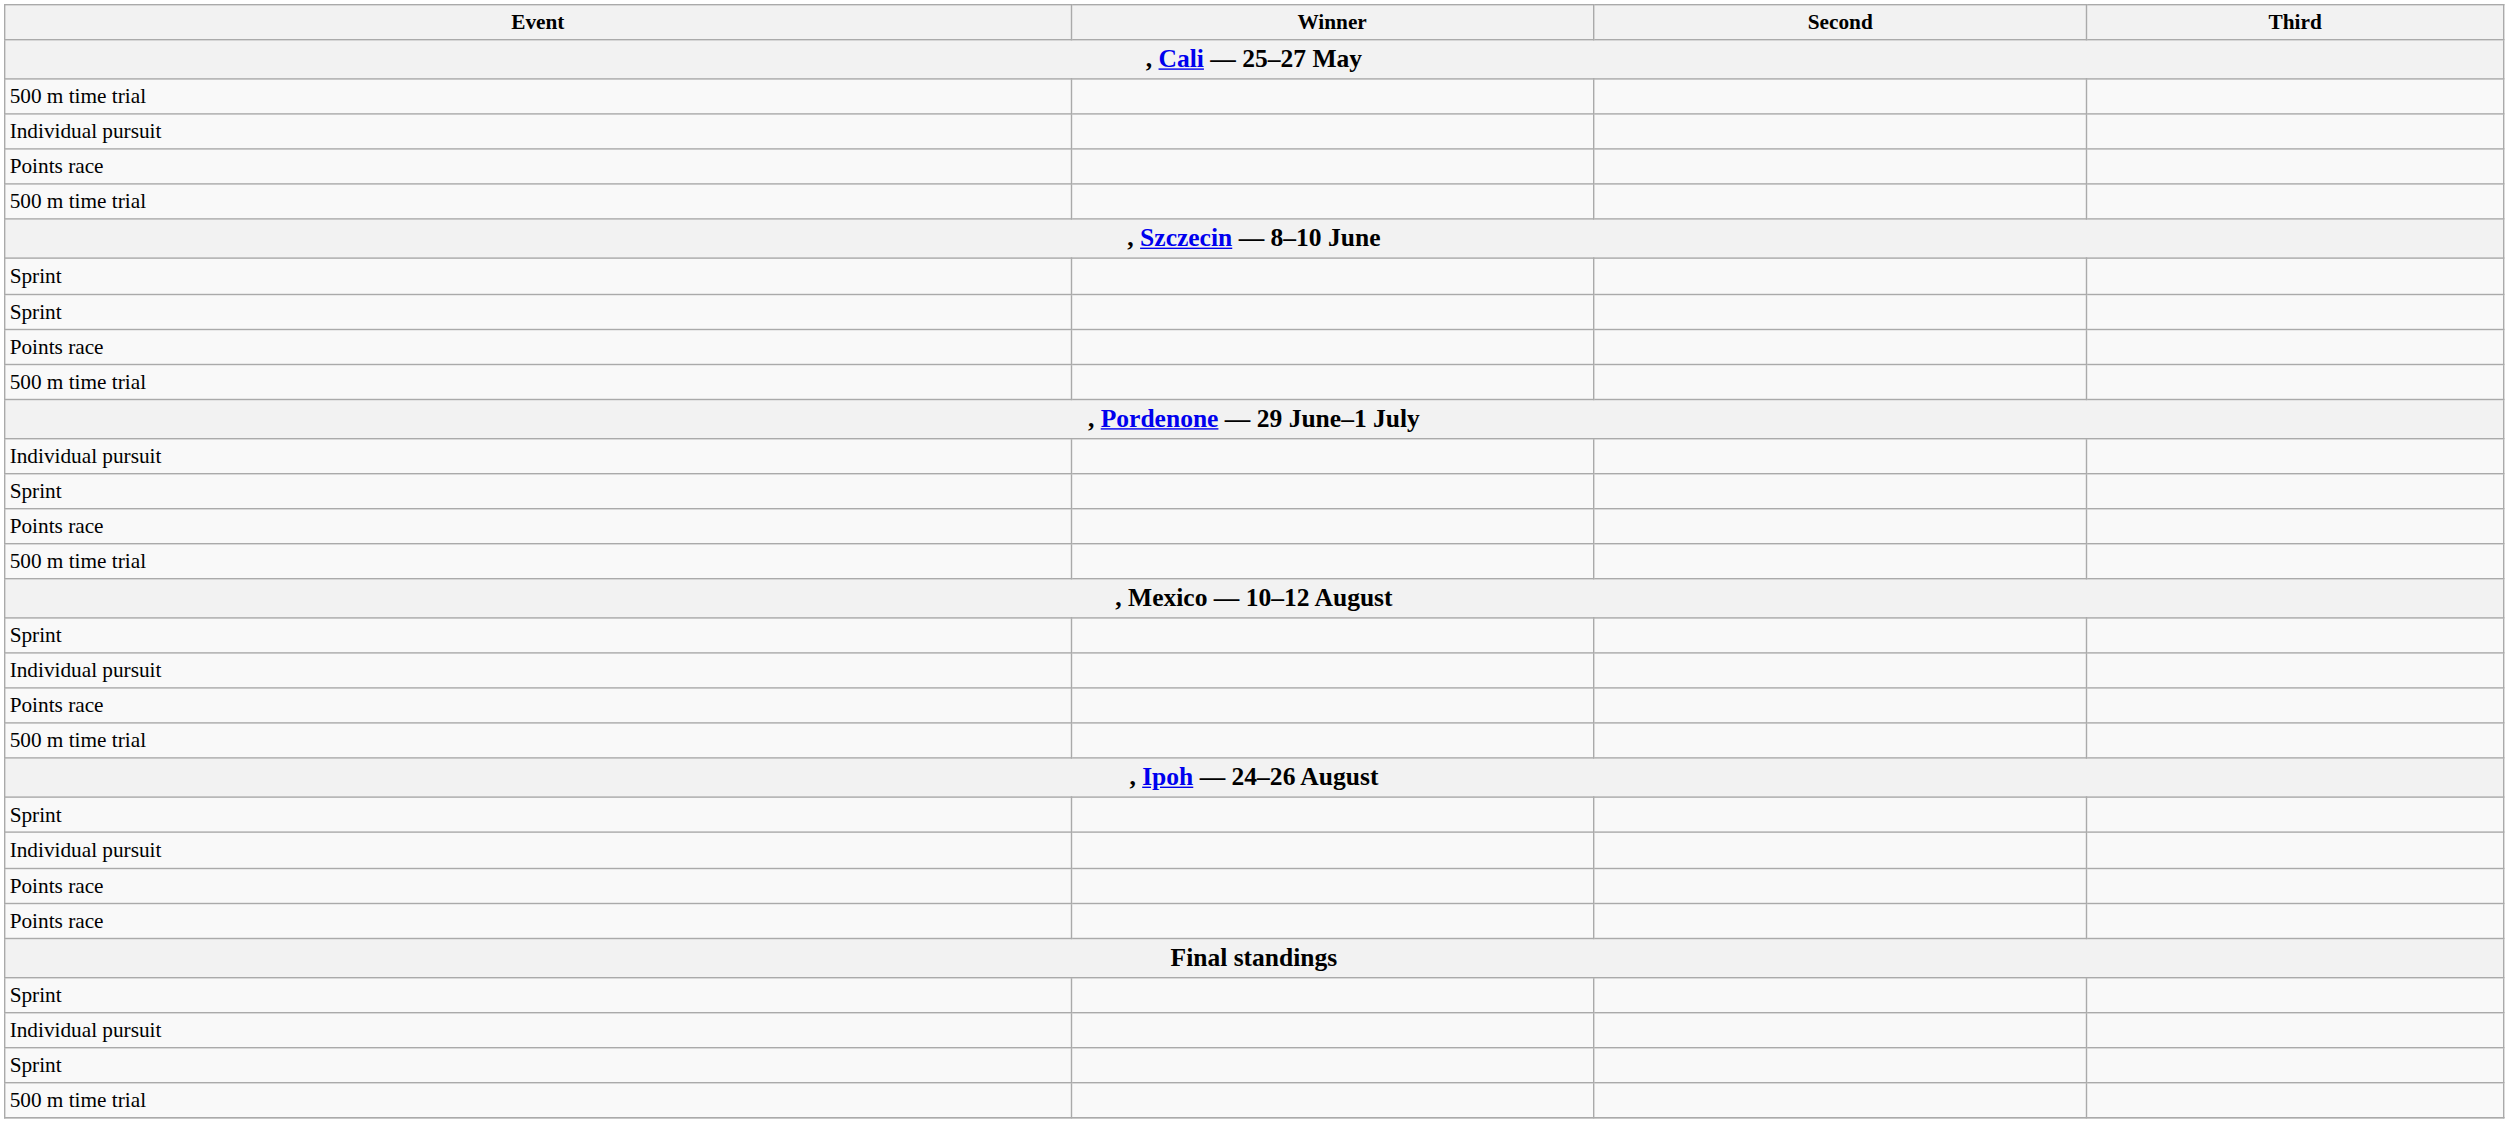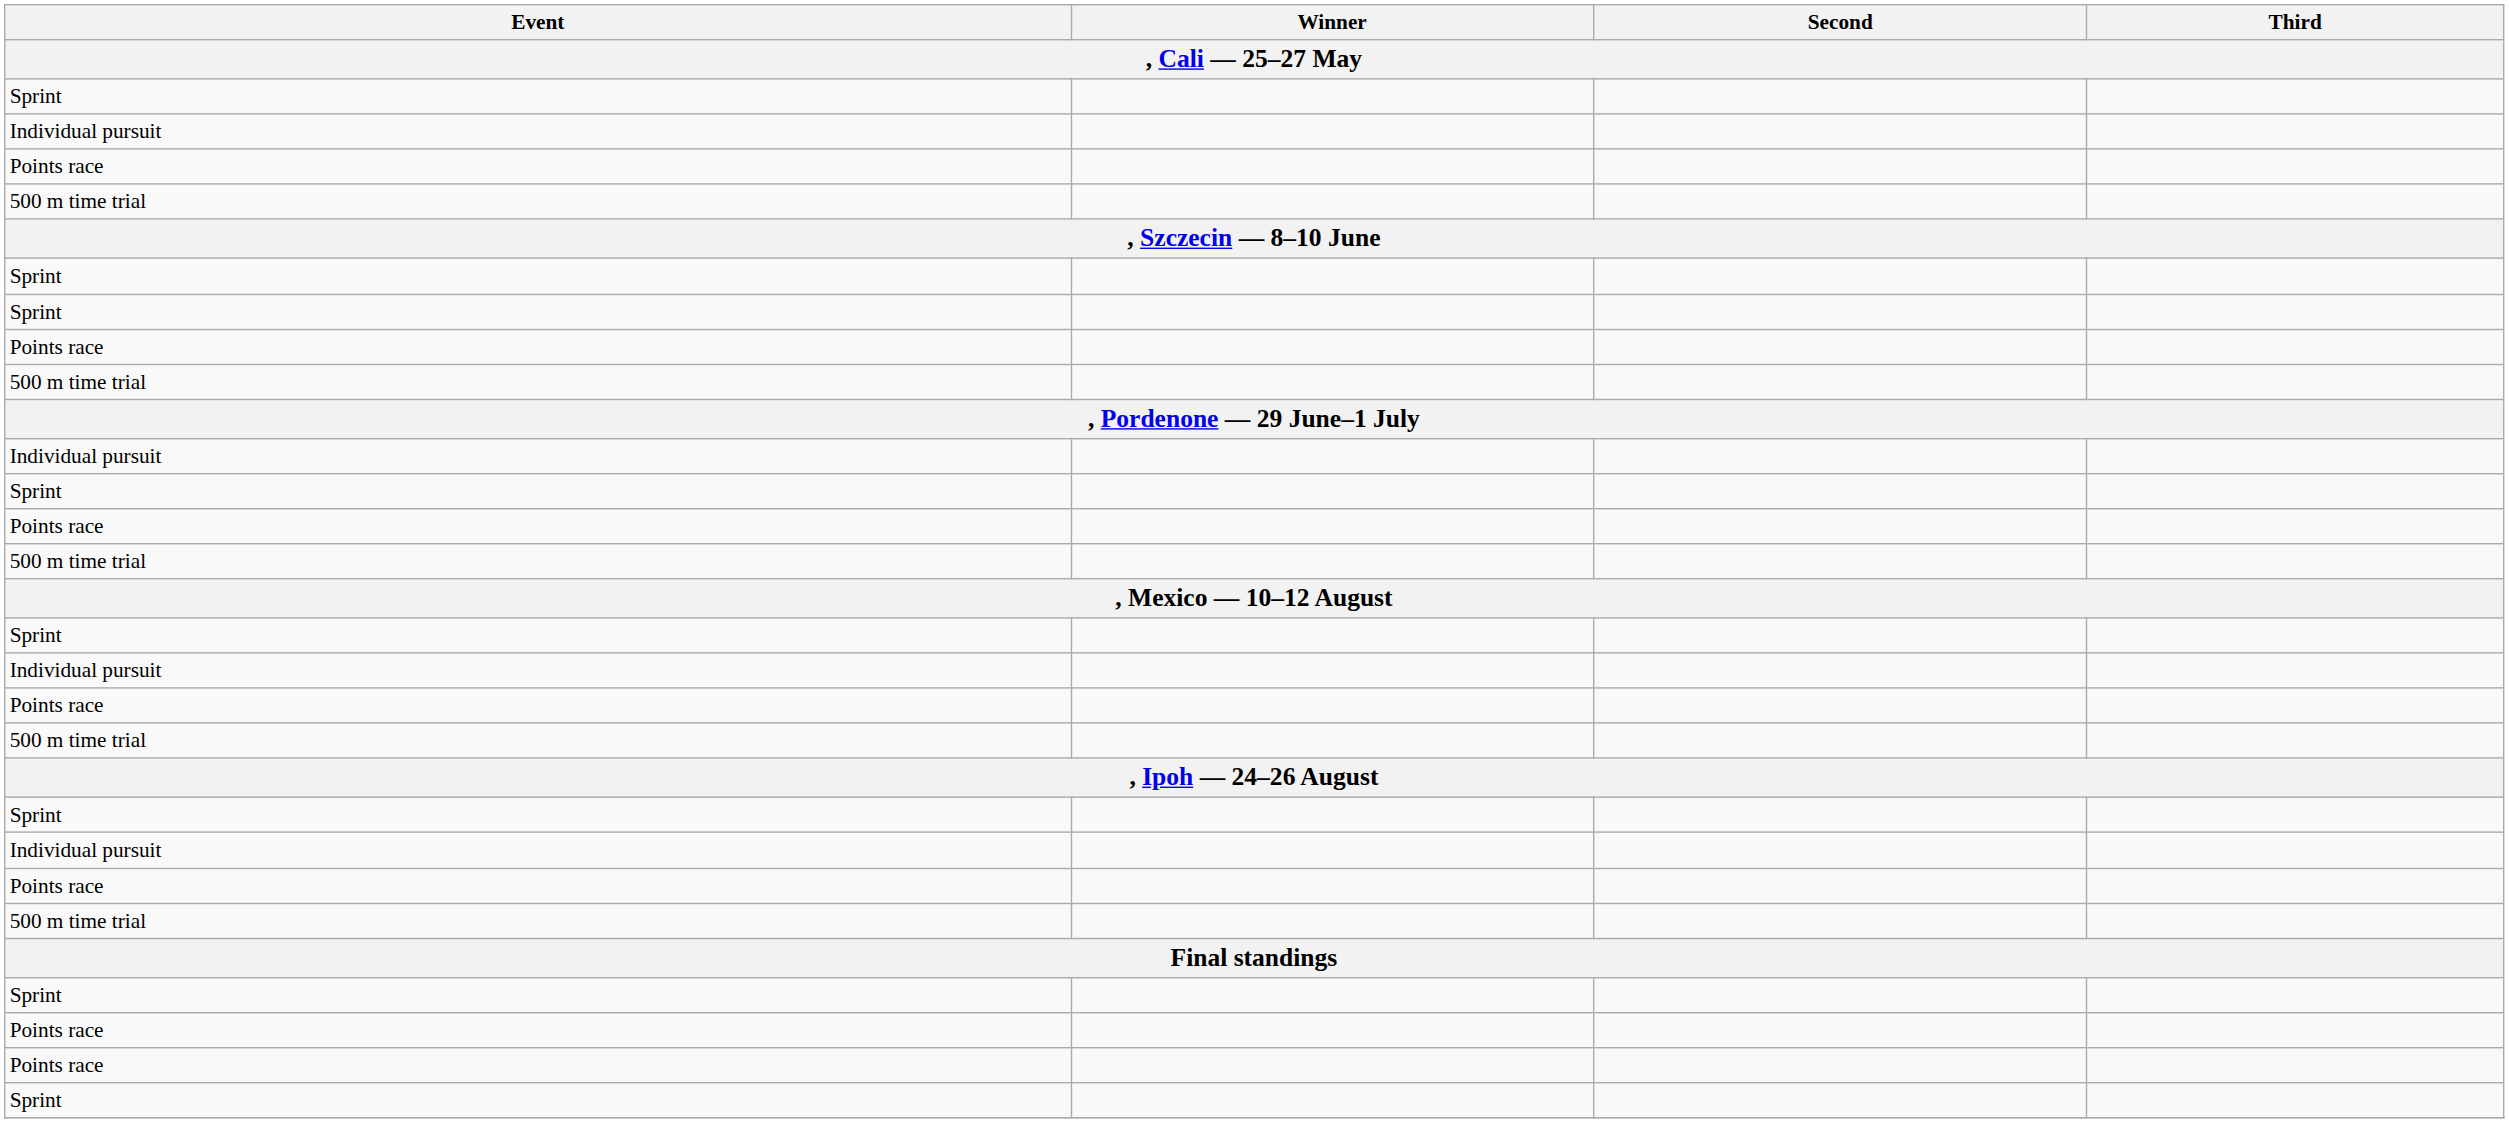(78, 96) 500 m time trial -> (36, 96) Sprint
(57, 920) Points race -> (78, 920) 500 m time trial
(86, 1029) Individual pursuit -> (57, 1029) Points race
(36, 1064) Sprint -> (57, 1064) Points race
(78, 1100) 500 m time trial -> (36, 1100) Sprint
